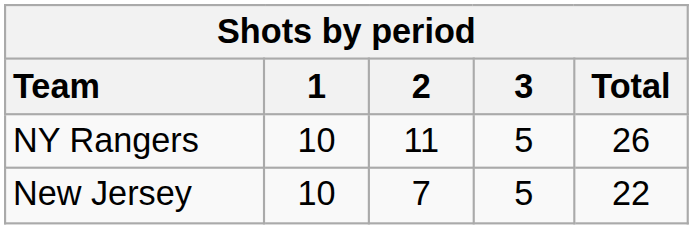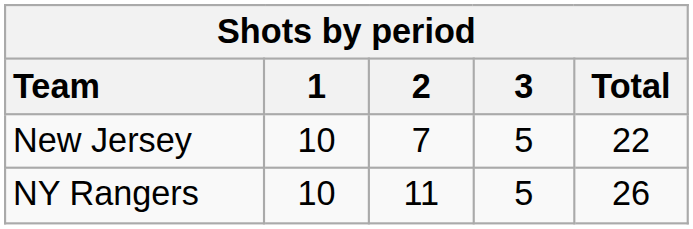rows swapped: (106, 140) <-> (102, 194)
